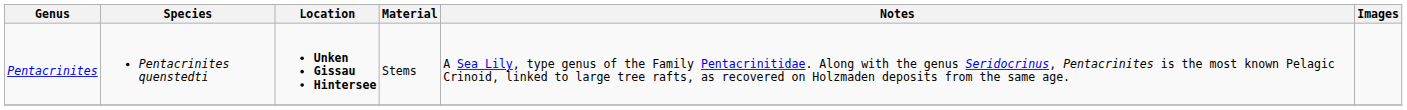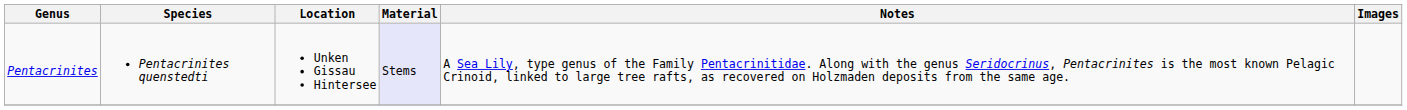(327, 71) bold -> (327, 71) normal
(399, 71) no background -> (399, 71) lavender background
